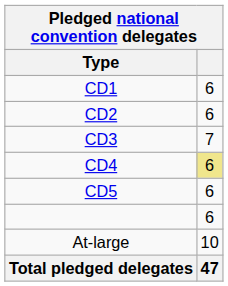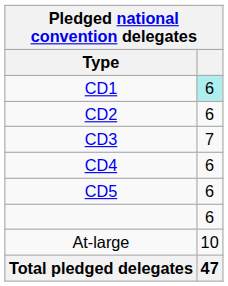(210, 88) no background -> (210, 88) paleturquoise background
(210, 165) khaki background -> (210, 165) no background
